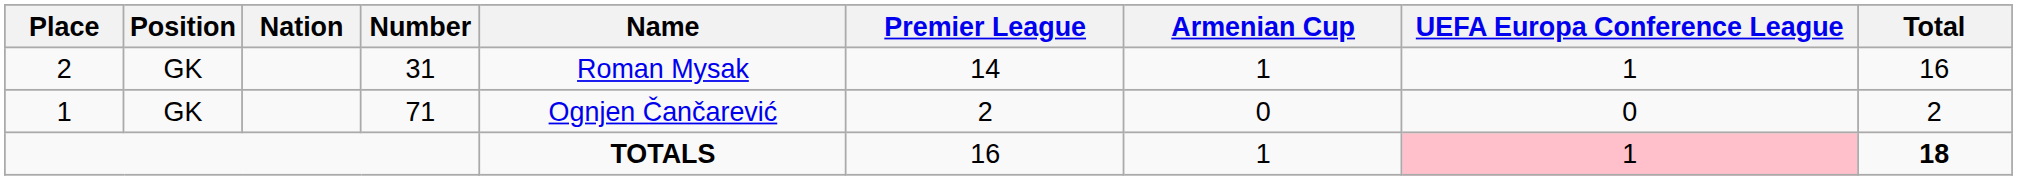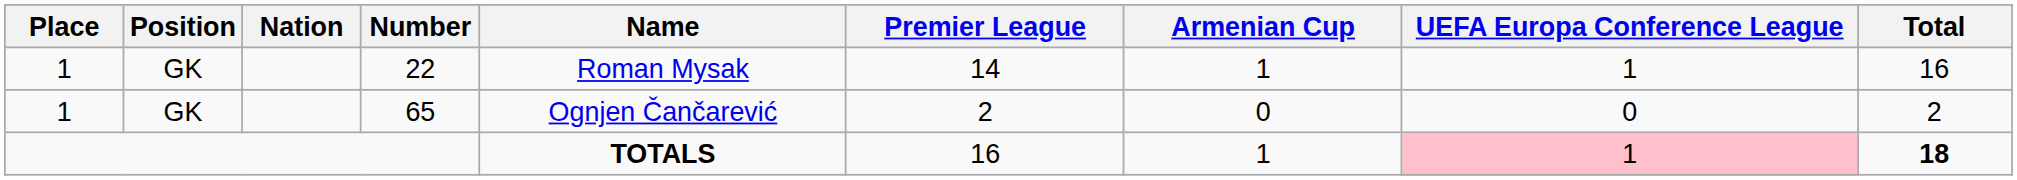(64, 69) 2 -> (64, 69) 1
(420, 69) 31 -> (420, 69) 22
(420, 112) 71 -> (420, 112) 65
